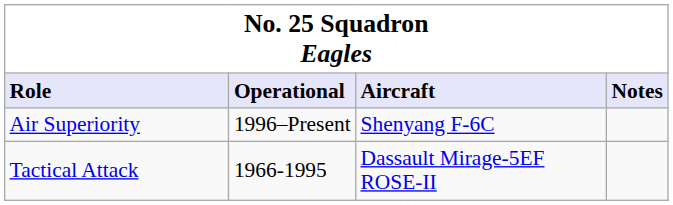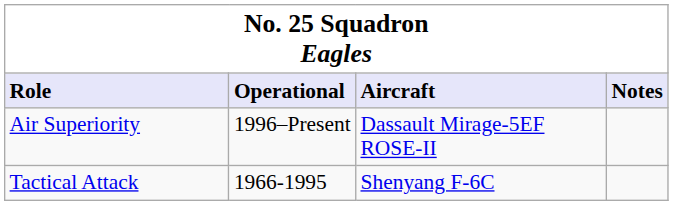(428, 124) Shenyang F-6C -> (453, 136) Dassault Mirage-5EF ROSE-II
(453, 170) Dassault Mirage-5EF ROSE-II -> (428, 182) Shenyang F-6C
